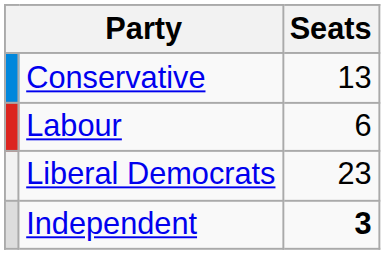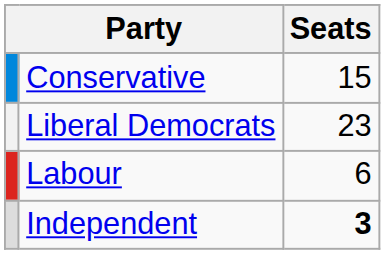(355, 77) 13 -> (355, 77) 15
rows swapped: (74, 126) <-> (151, 175)
